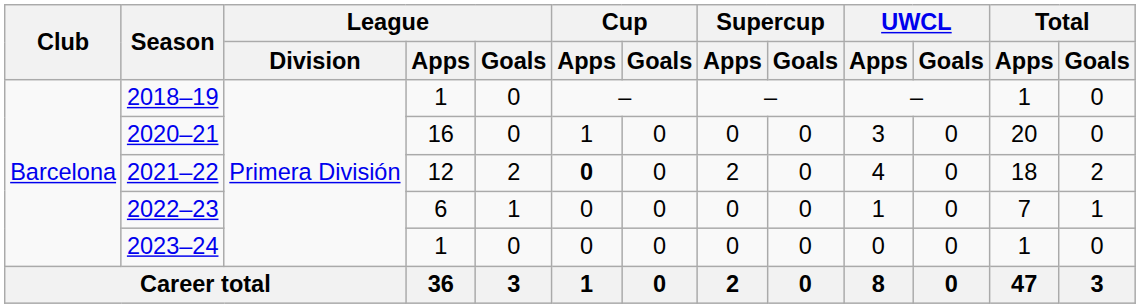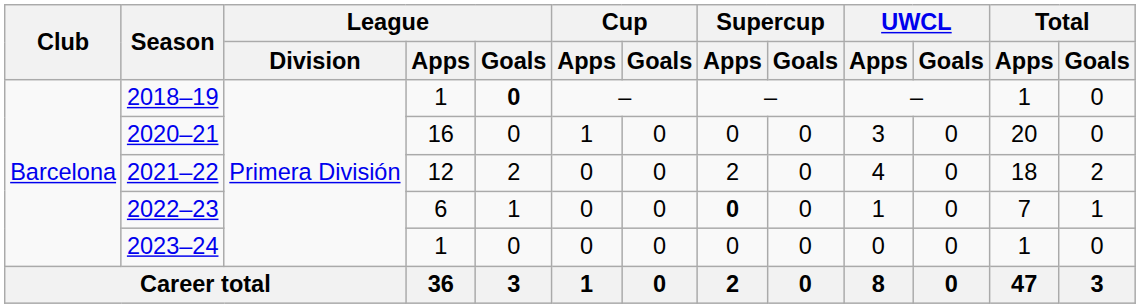(514, 97) normal -> (514, 97) bold
(587, 172) bold -> (587, 172) normal
(732, 209) normal -> (732, 209) bold
